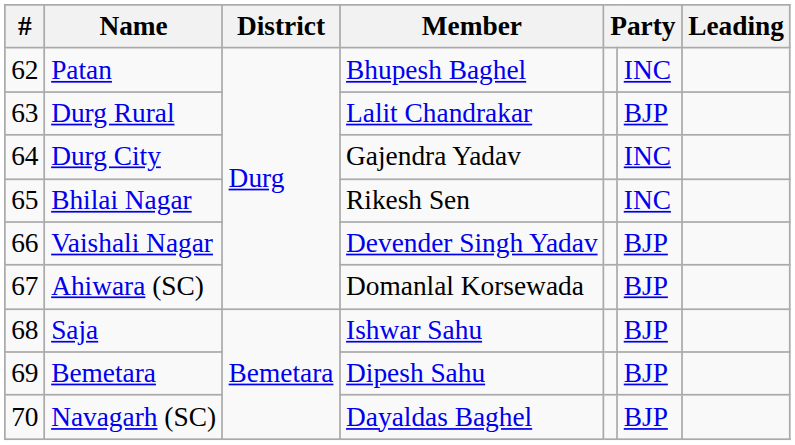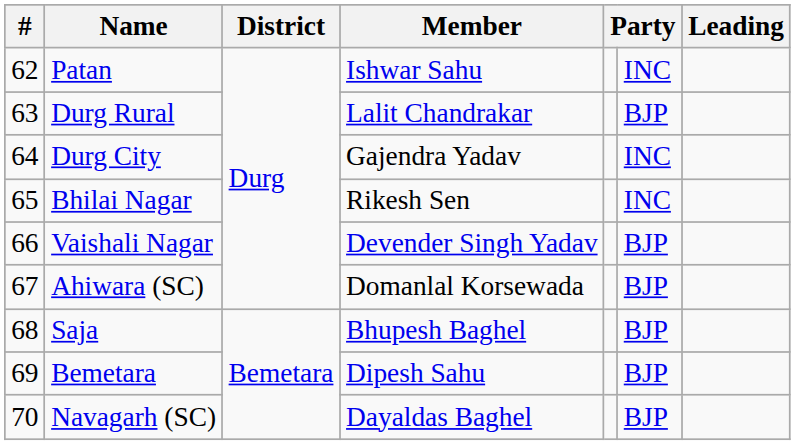(436, 69) Bhupesh Baghel -> (414, 69) Ishwar Sahu
(414, 329) Ishwar Sahu -> (436, 329) Bhupesh Baghel
